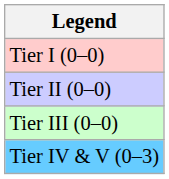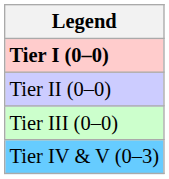(57, 55) normal -> (59, 55) bold
